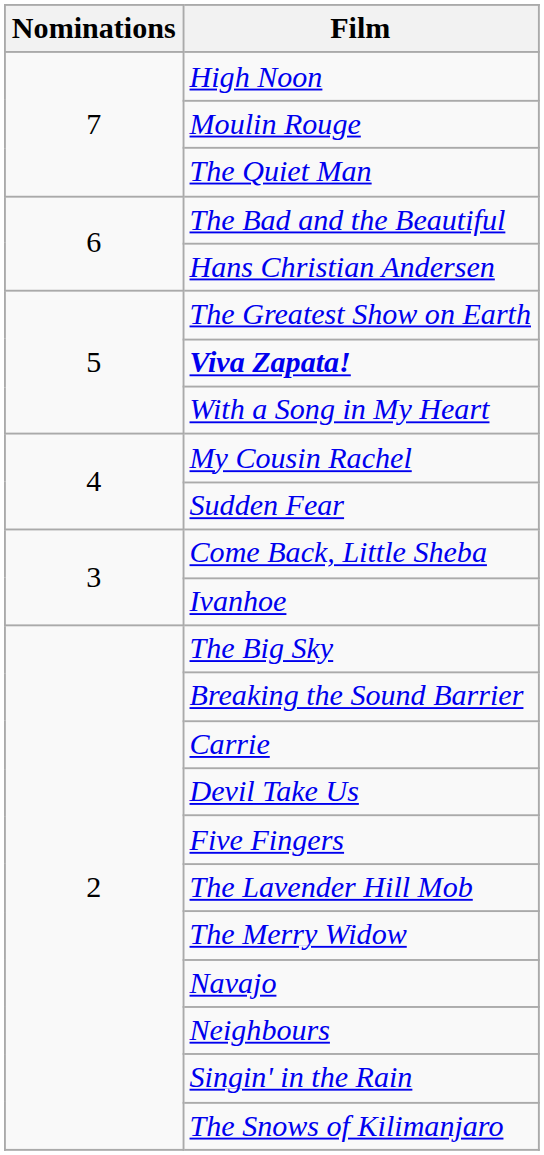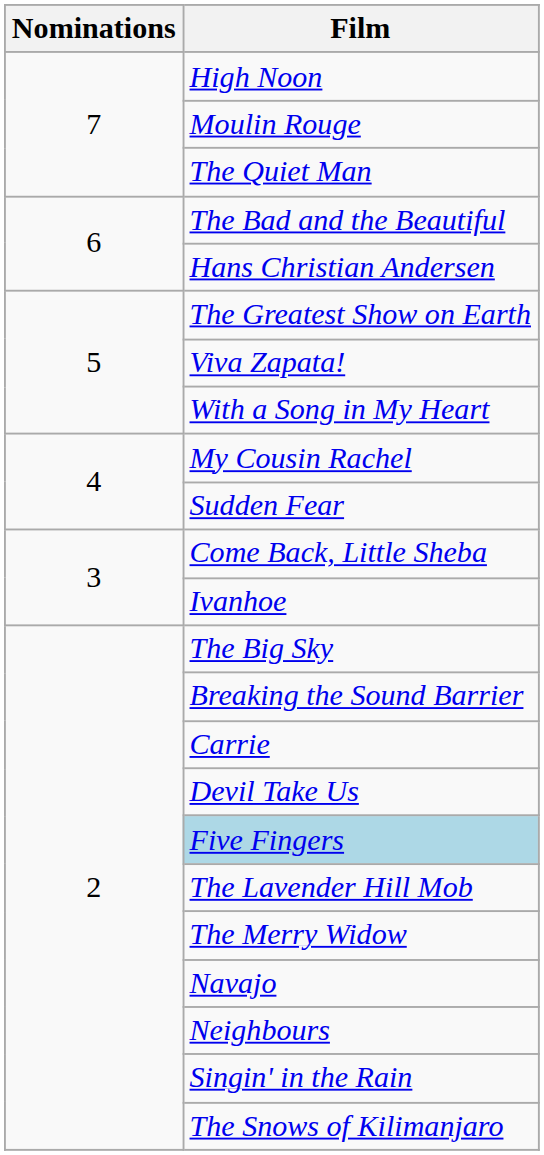(270, 362) bold -> (267, 362) normal
(267, 839) no background -> (267, 839) lightblue background
